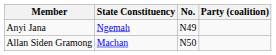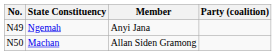columns swapped: (188, 12) <-> (49, 12)
